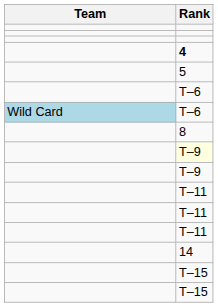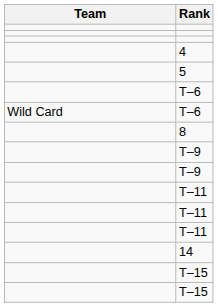(183, 52) bold -> (183, 52) normal
(35, 112) lightblue background -> (35, 112) no background
(190, 152) lightyellow background -> (190, 152) no background
